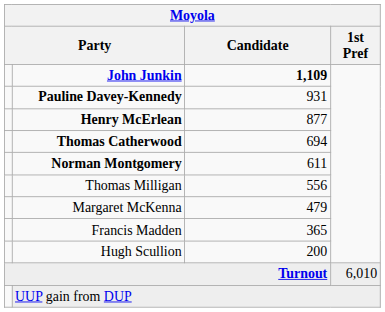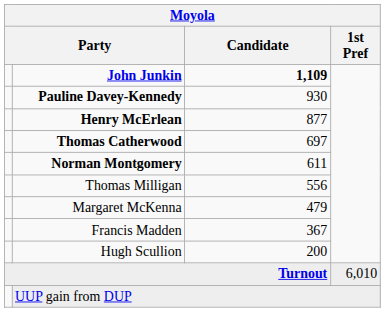(317, 97) 931 -> (317, 97) 930
(317, 141) 694 -> (317, 141) 697
(317, 229) 365 -> (317, 229) 367
